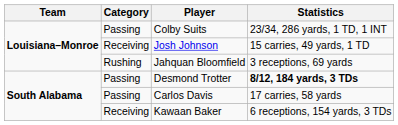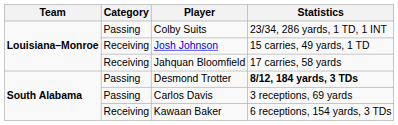(122, 62) Rushing -> (126, 62) Receiving
(301, 62) 3 receptions, 69 yards -> (296, 62) 17 carries, 58 yards
(296, 95) 17 carries, 58 yards -> (301, 95) 3 receptions, 69 yards
